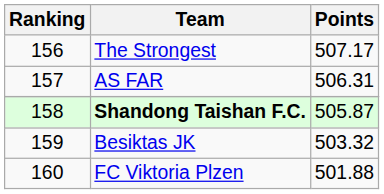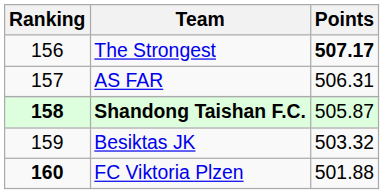(344, 50) normal -> (344, 50) bold
(47, 111) normal -> (47, 111) bold
(47, 173) normal -> (47, 173) bold
